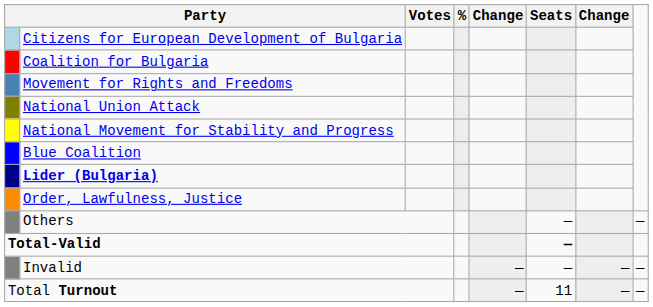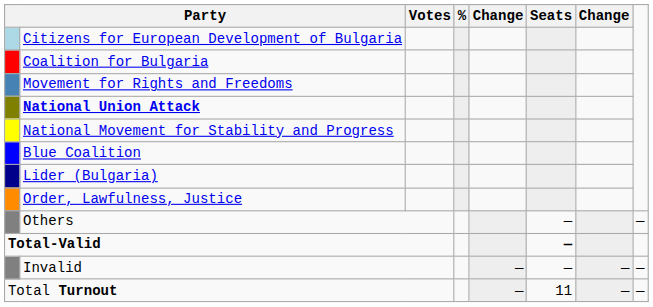(111, 108) normal -> (111, 108) bold
(90, 176) bold -> (90, 176) normal
